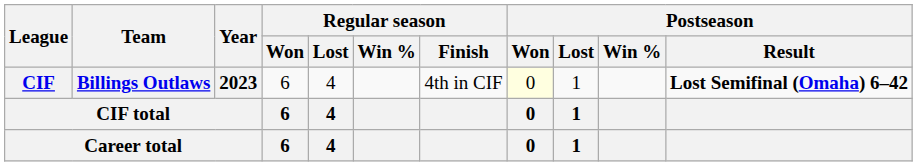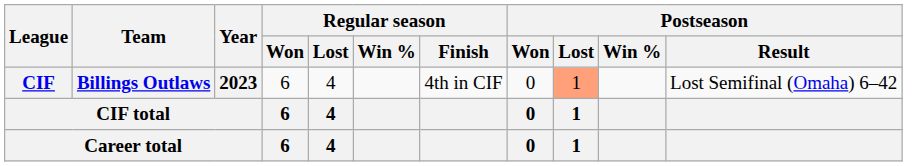(530, 83) lightyellow background -> (530, 83) no background
(576, 83) no background -> (576, 83) lightsalmon background
(789, 83) bold -> (784, 83) normal
